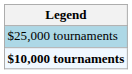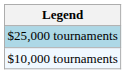(66, 57) bold -> (63, 57) normal
